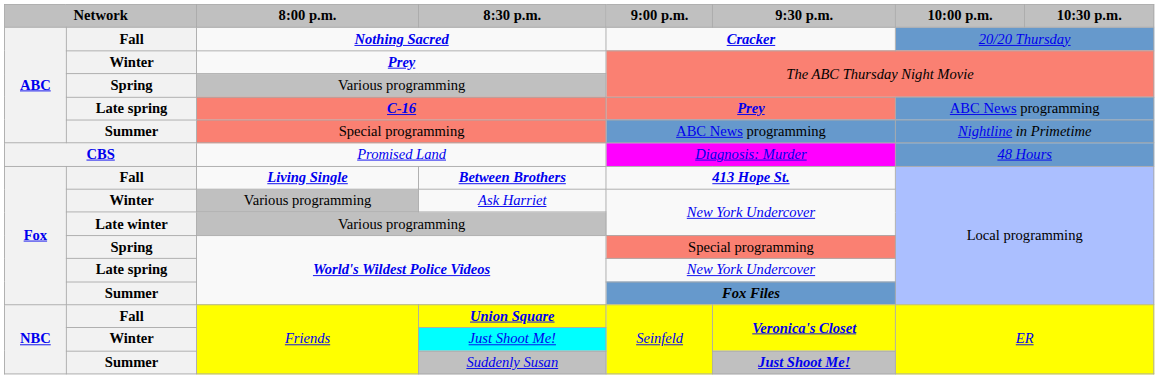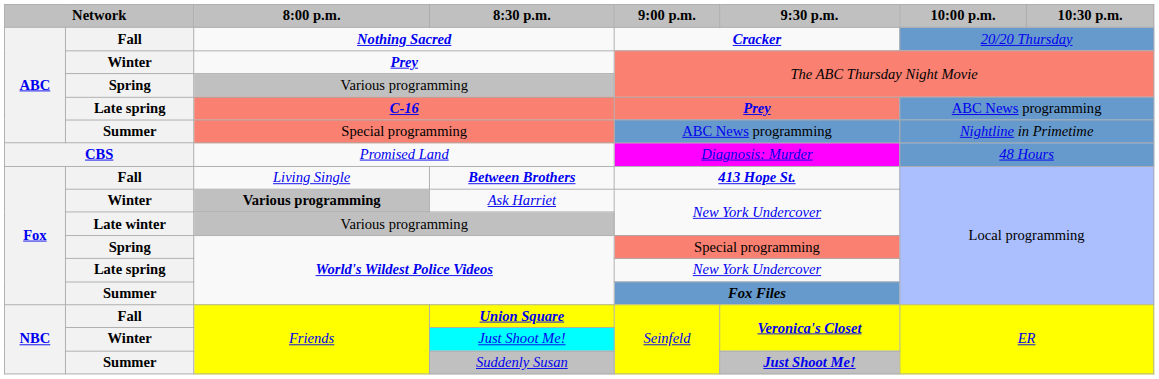(308, 177) bold -> (312, 177) normal
(308, 200) normal -> (312, 200) bold
